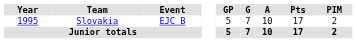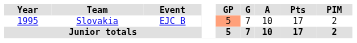(228, 21) no background -> (228, 21) lightsalmon background
